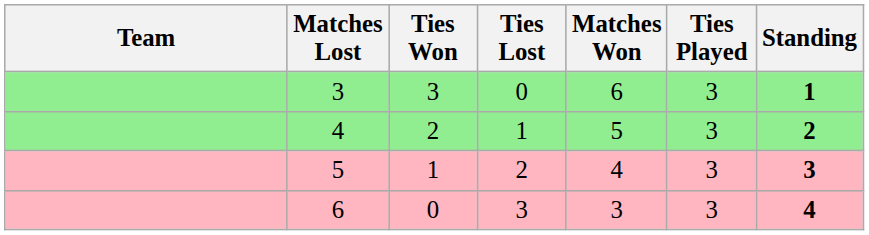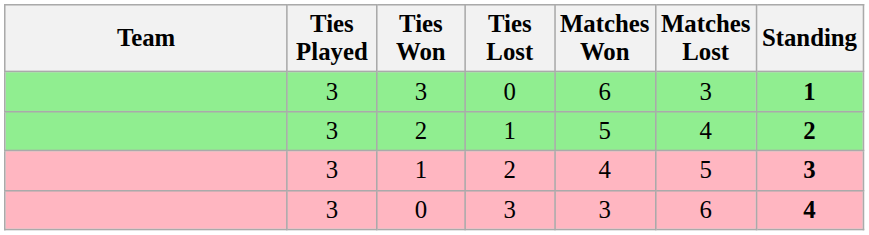columns swapped: (712, 38) <-> (338, 38)
